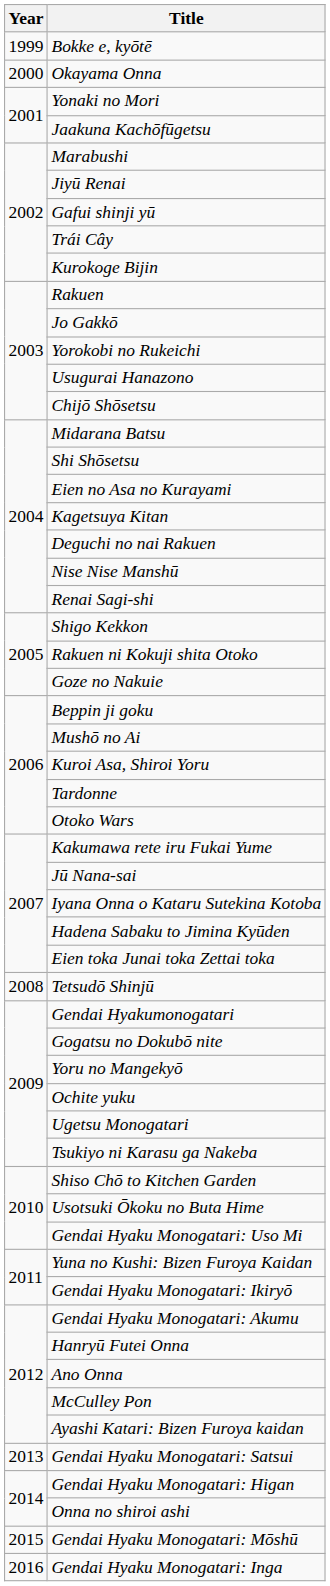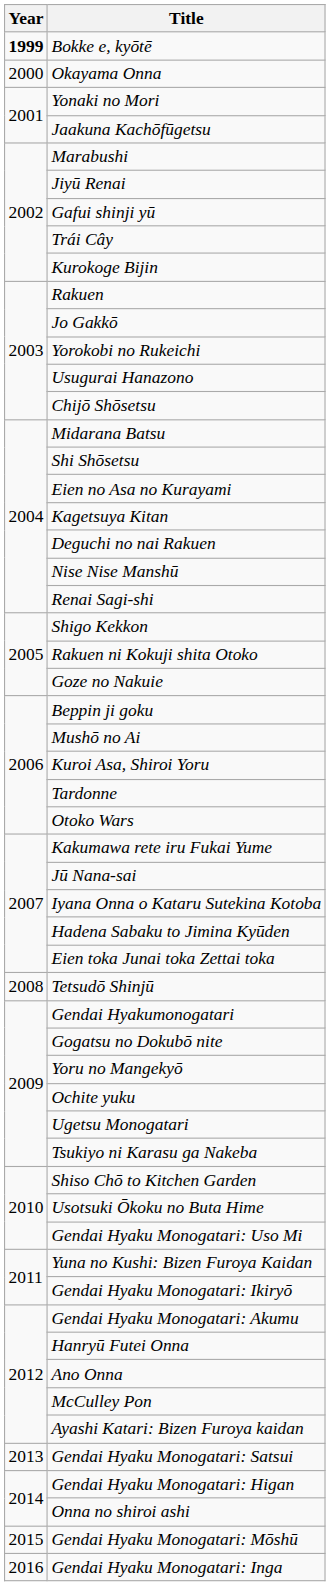(26, 45) normal -> (26, 45) bold
